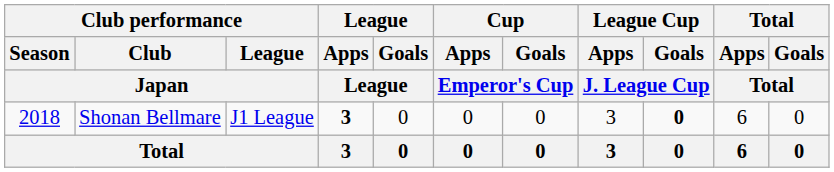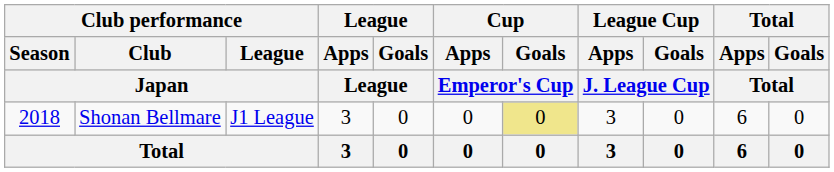(346, 118) bold -> (346, 118) normal
(540, 118) no background -> (540, 118) khaki background
(679, 118) bold -> (679, 118) normal
